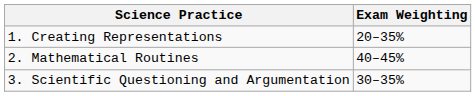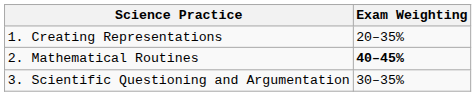(380, 59) normal -> (380, 59) bold
